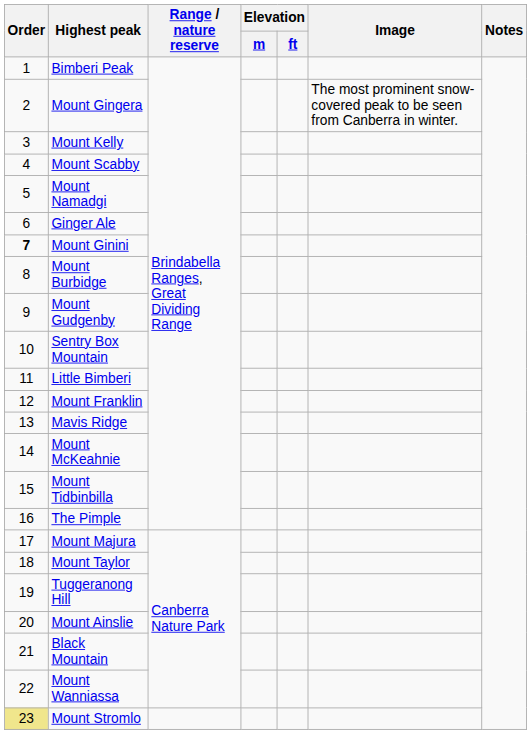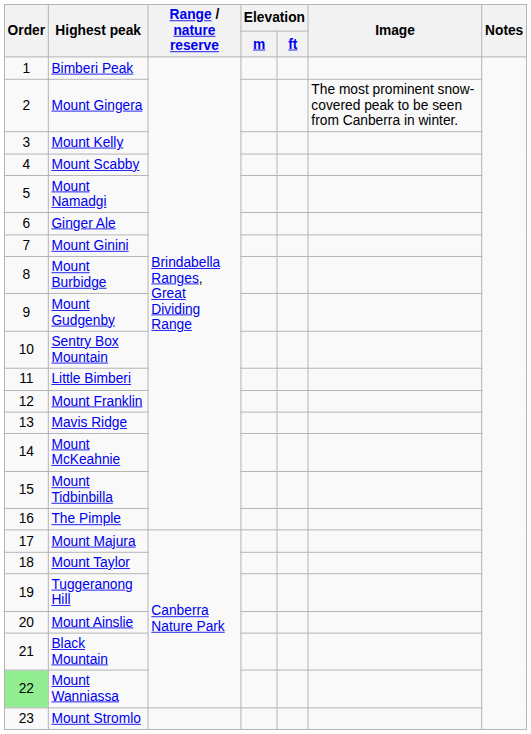(26, 245) bold -> (26, 245) normal
(26, 689) no background -> (26, 689) lightgreen background
(26, 718) khaki background -> (26, 718) no background
